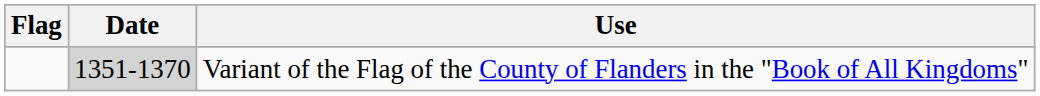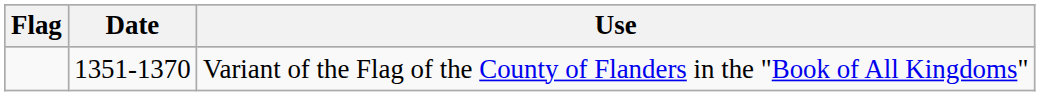(132, 68) lightgrey background -> (132, 68) no background
